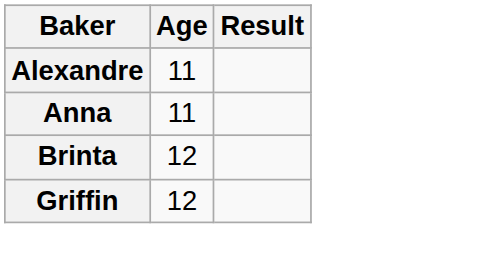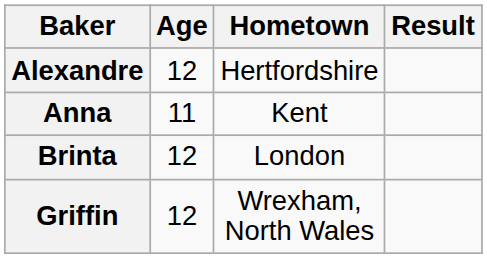+ column: (299, 26)
(182, 69) 11 -> (182, 69) 12
